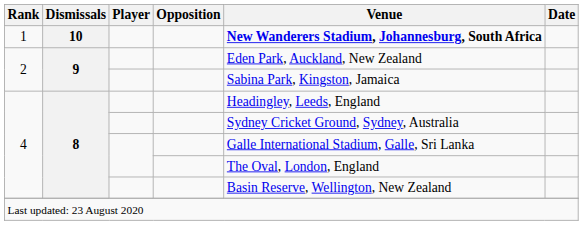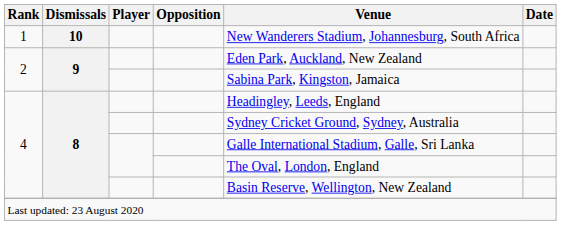(384, 36) bold -> (373, 36) normal
